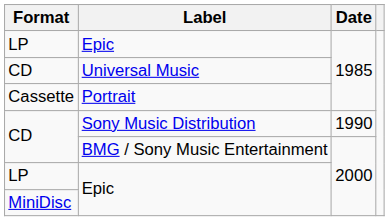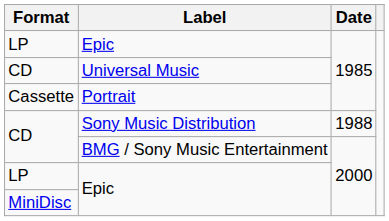(354, 123) 1990 -> (354, 123) 1988
